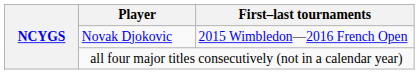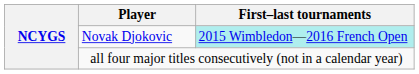(303, 36) no background -> (303, 36) paleturquoise background
